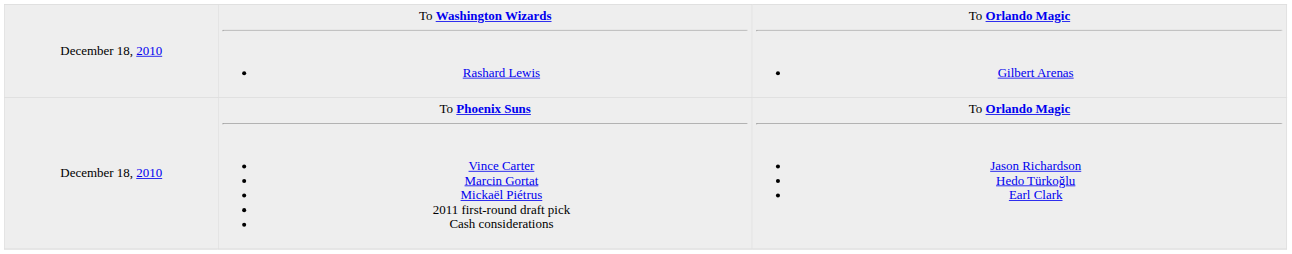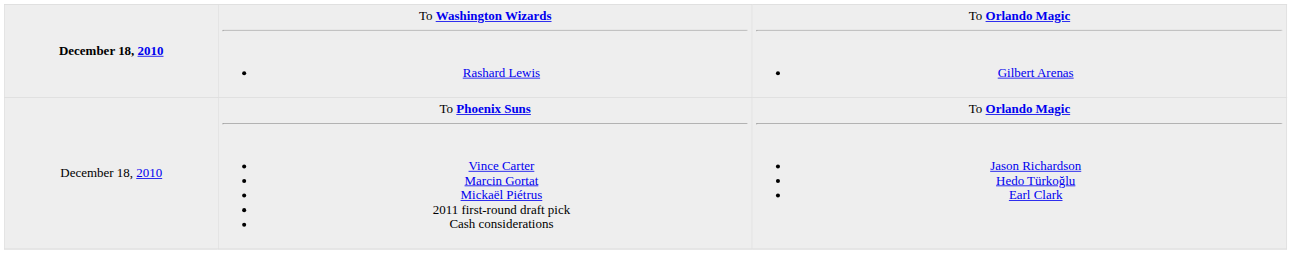(111, 51) normal -> (111, 51) bold
